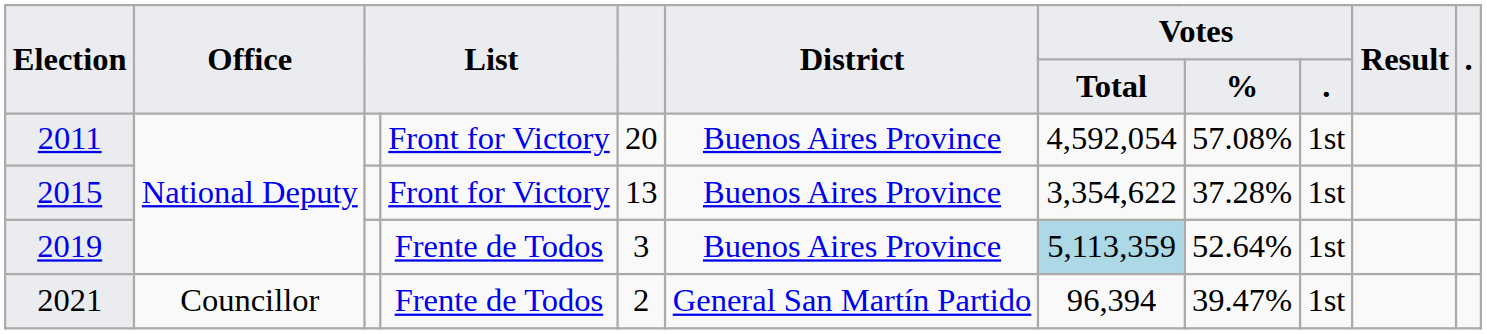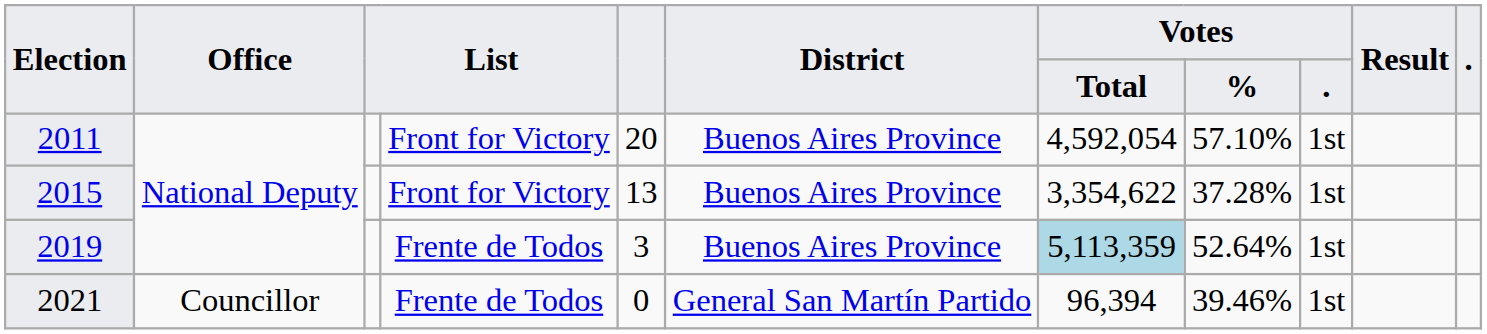(1242, 139) 57.08% -> (1242, 139) 57.10%
(641, 300) 2 -> (641, 300) 0
(1242, 300) 39.47% -> (1242, 300) 39.46%
